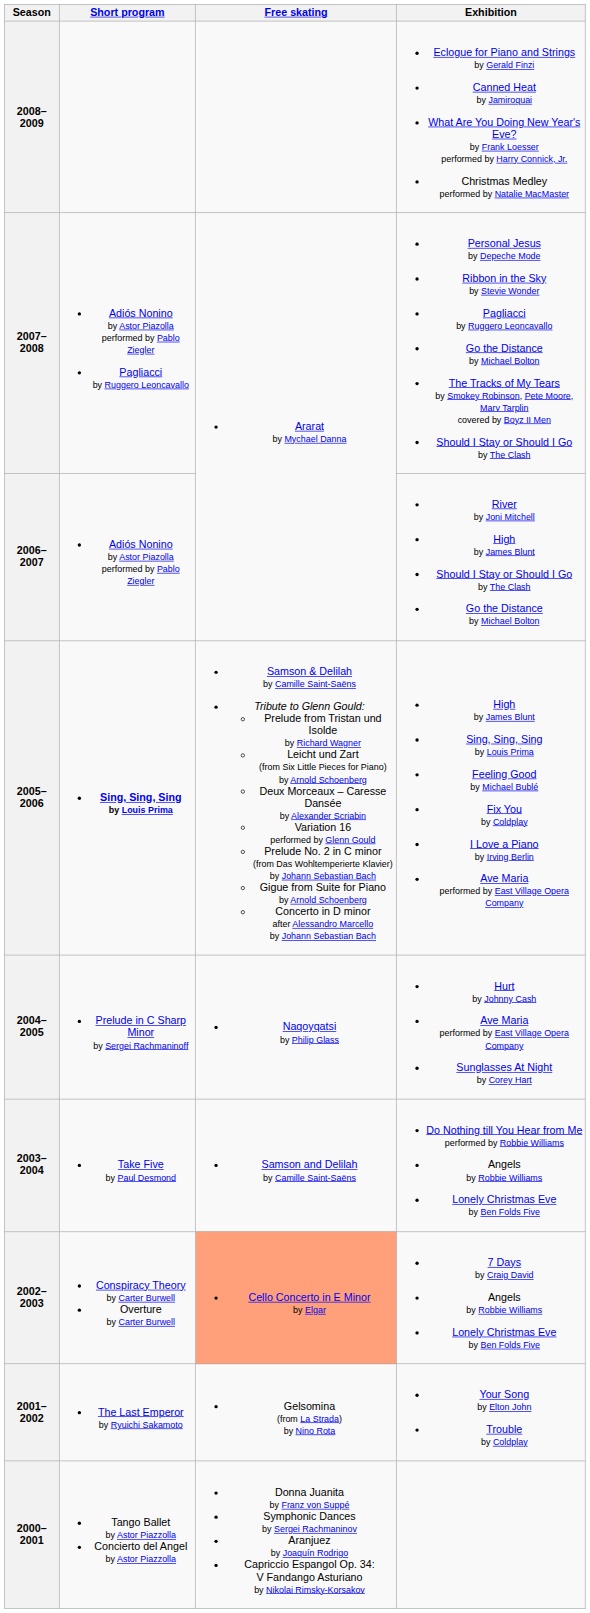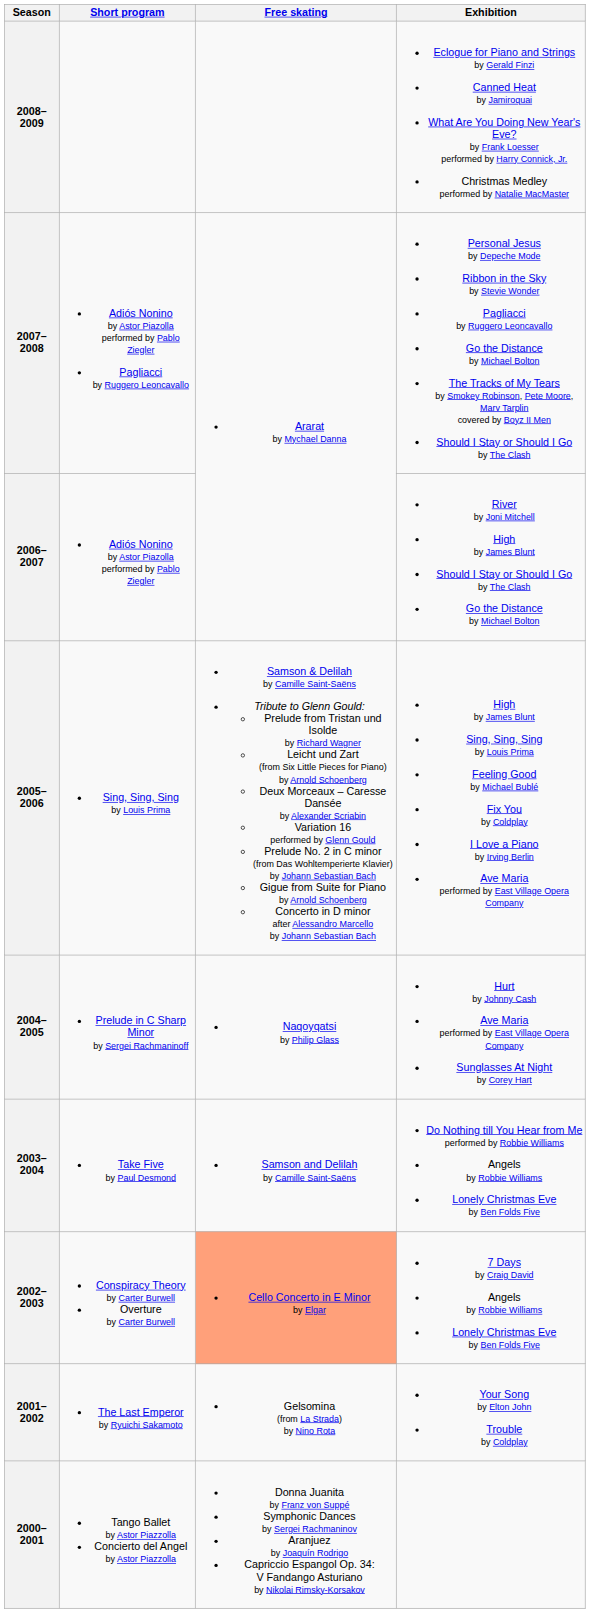(127, 804) bold -> (127, 804) normal
